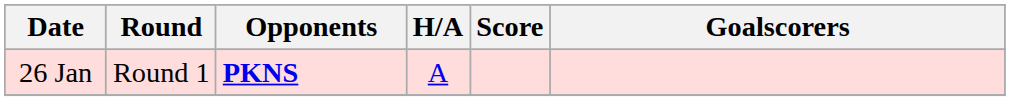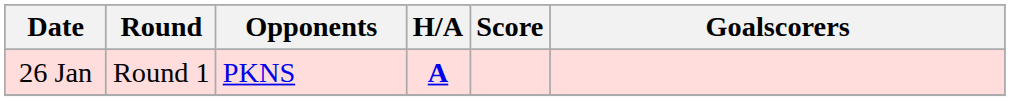(261, 71) bold -> (259, 71) normal
(438, 71) normal -> (438, 71) bold
